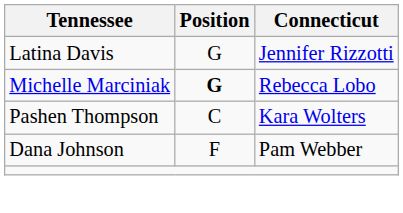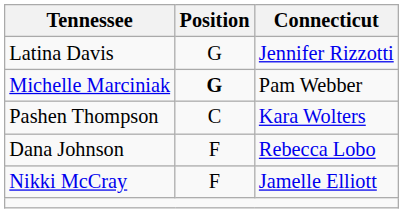(317, 85) Rebecca Lobo -> (311, 85) Pam Webber
(311, 149) Pam Webber -> (317, 149) Rebecca Lobo
+ row: (68, 181)
